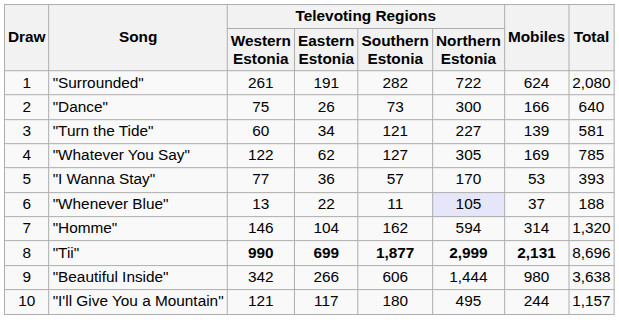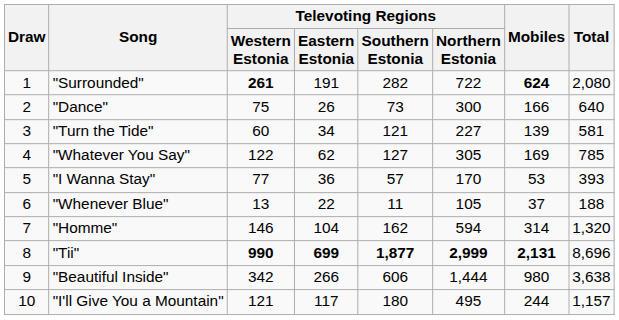(261, 82) normal -> (261, 82) bold
(537, 82) normal -> (537, 82) bold
(468, 204) lavender background -> (468, 204) no background
